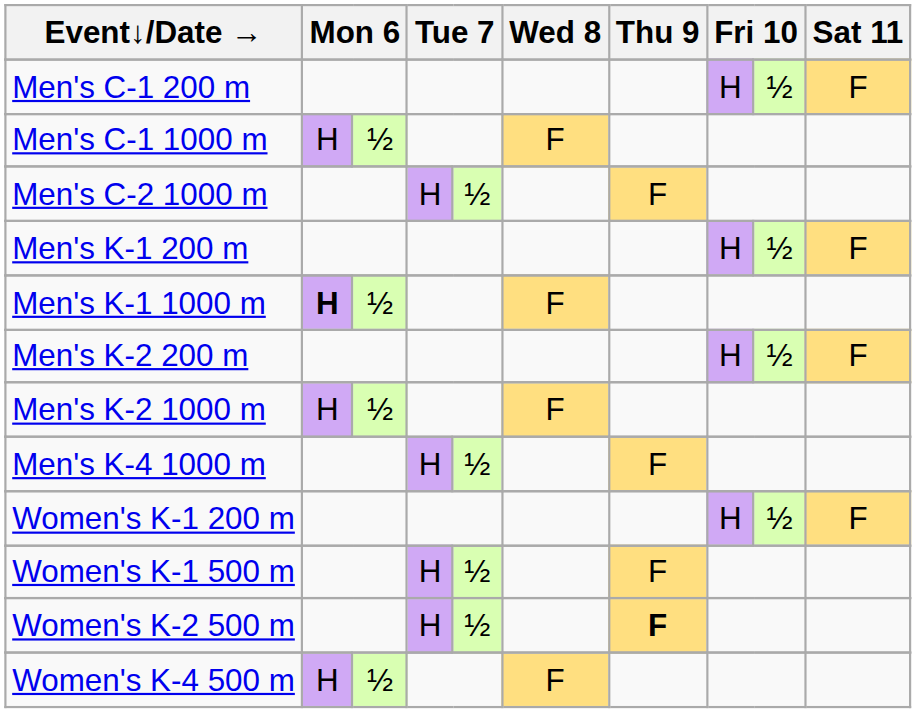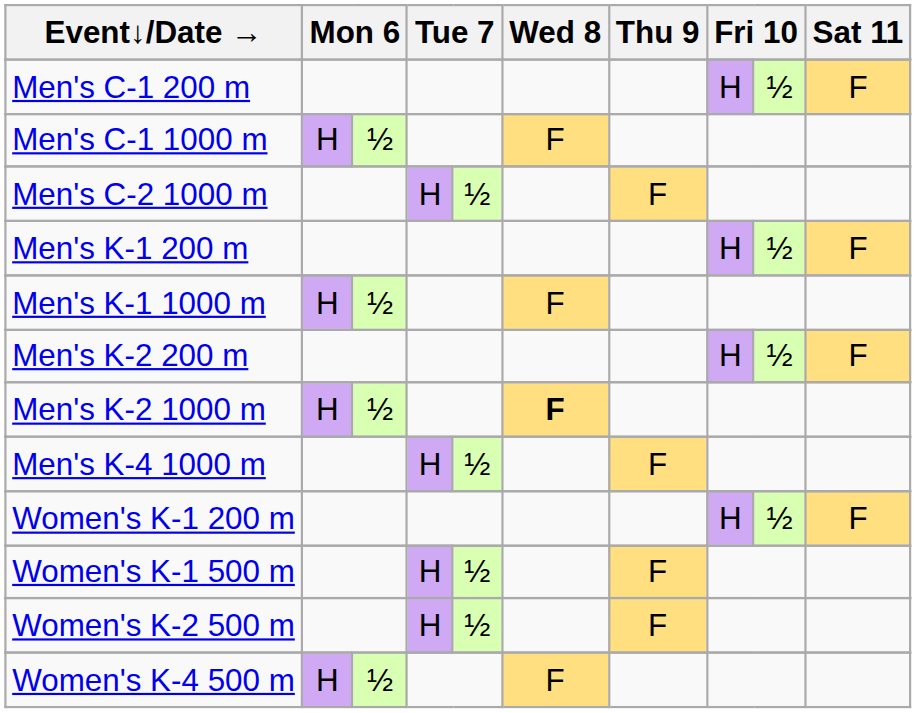(327, 302) bold -> (327, 302) normal
(555, 410) normal -> (555, 410) bold
(658, 626) bold -> (658, 626) normal
